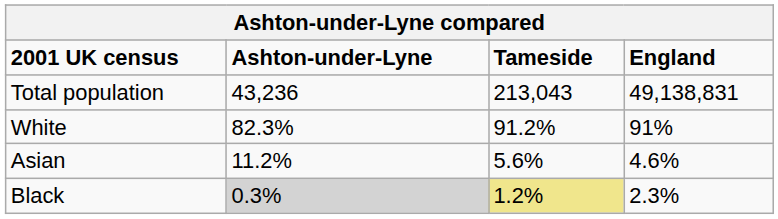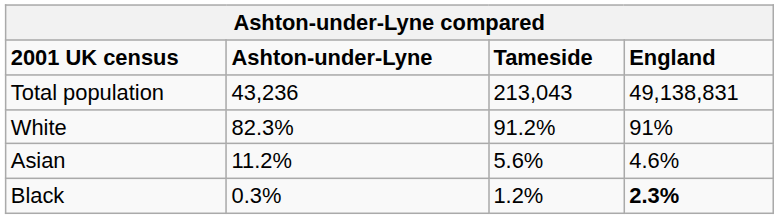(257, 196) lightgrey background -> (257, 196) no background
(518, 196) khaki background -> (518, 196) no background
(654, 196) normal -> (654, 196) bold
